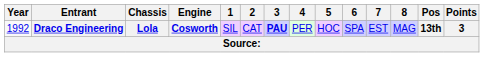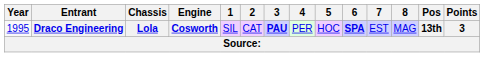(18, 29) 1992 -> (18, 29) 1995
(354, 29) normal -> (354, 29) bold
